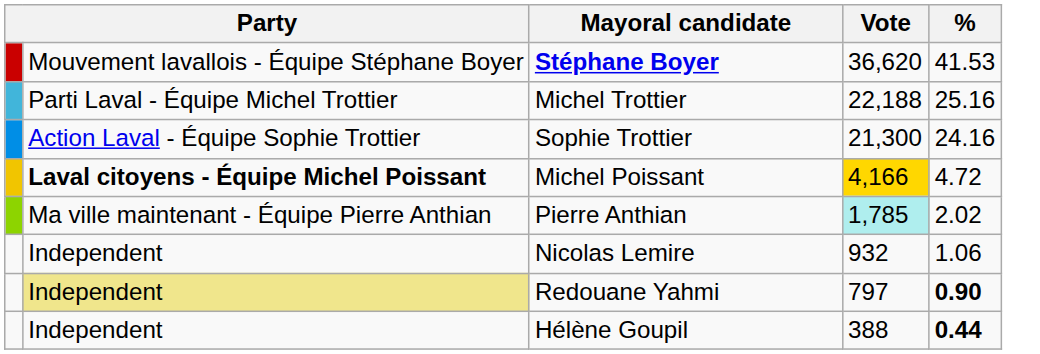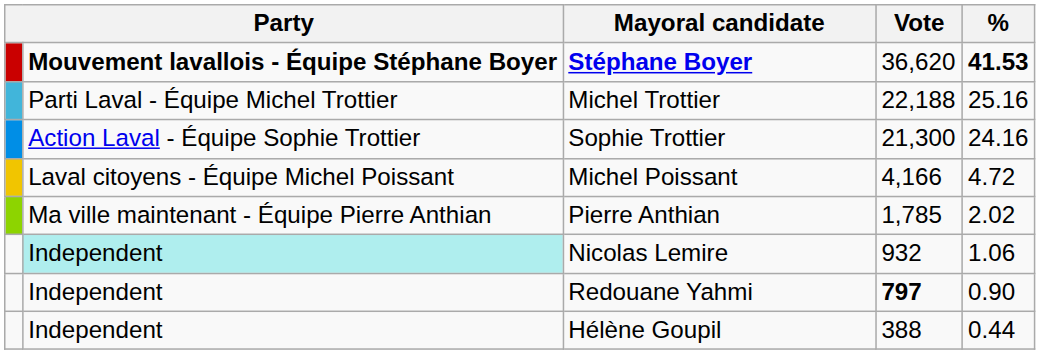(276, 61) normal -> (293, 61) bold
(965, 61) normal -> (998, 61) bold
(257, 176) bold -> (241, 176) normal
(878, 176) gold background -> (912, 176) no background
(878, 215) paleturquoise background -> (912, 215) no background
(95, 253) no background -> (95, 253) paleturquoise background
(95, 291) khaki background -> (95, 291) no background
(868, 291) normal -> (902, 291) bold
(958, 291) bold -> (992, 291) normal
(958, 330) bold -> (992, 330) normal
